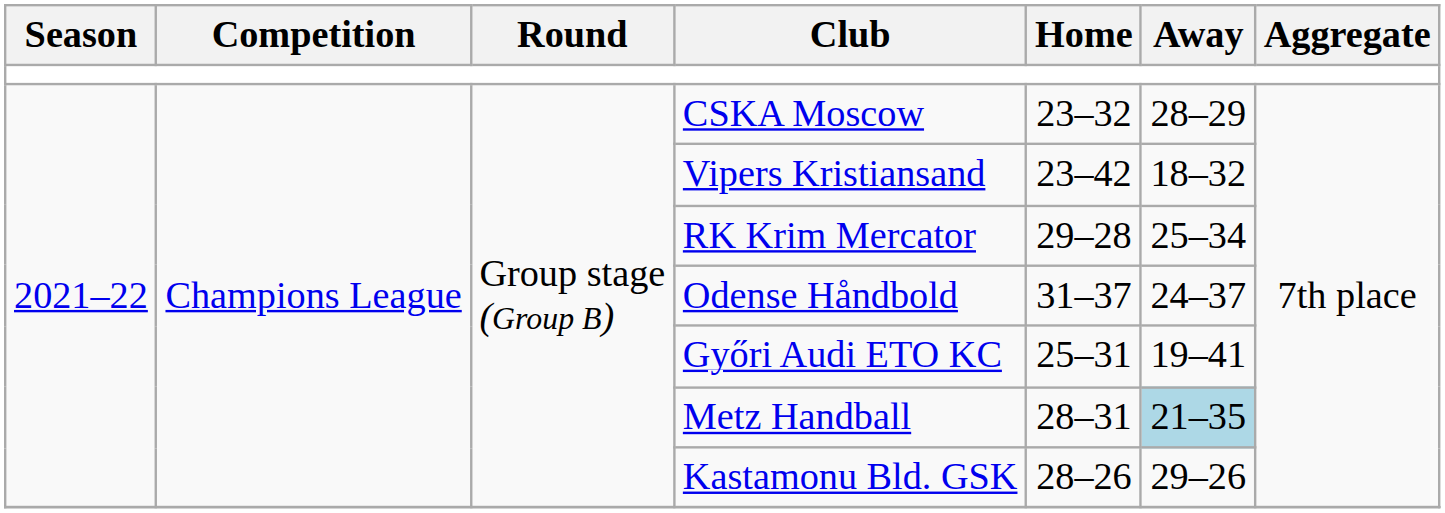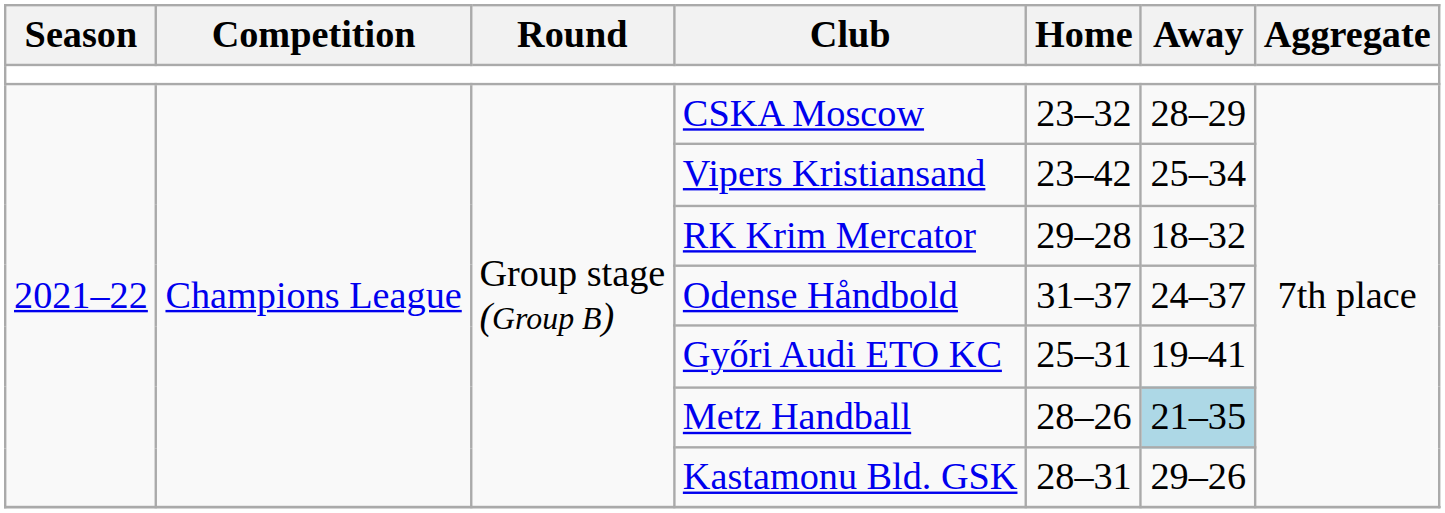(1198, 173) 18–32 -> (1198, 173) 25–34
(1198, 234) 25–34 -> (1198, 234) 18–32
(1084, 416) 28–31 -> (1084, 416) 28–26
(1084, 476) 28–26 -> (1084, 476) 28–31
